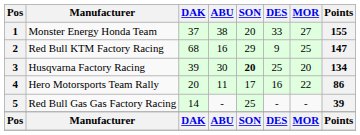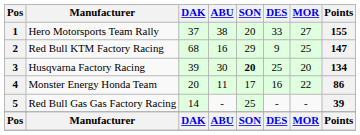(93, 31) Monster Energy Honda Team -> (94, 31) Hero Motorsports Team Rally
(94, 85) Hero Motorsports Team Rally -> (93, 85) Monster Energy Honda Team
